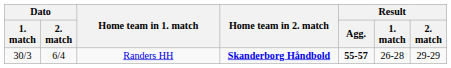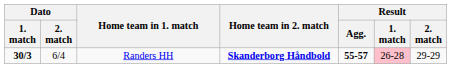(22, 55) normal -> (22, 55) bold
(392, 55) no background -> (392, 55) pink background
